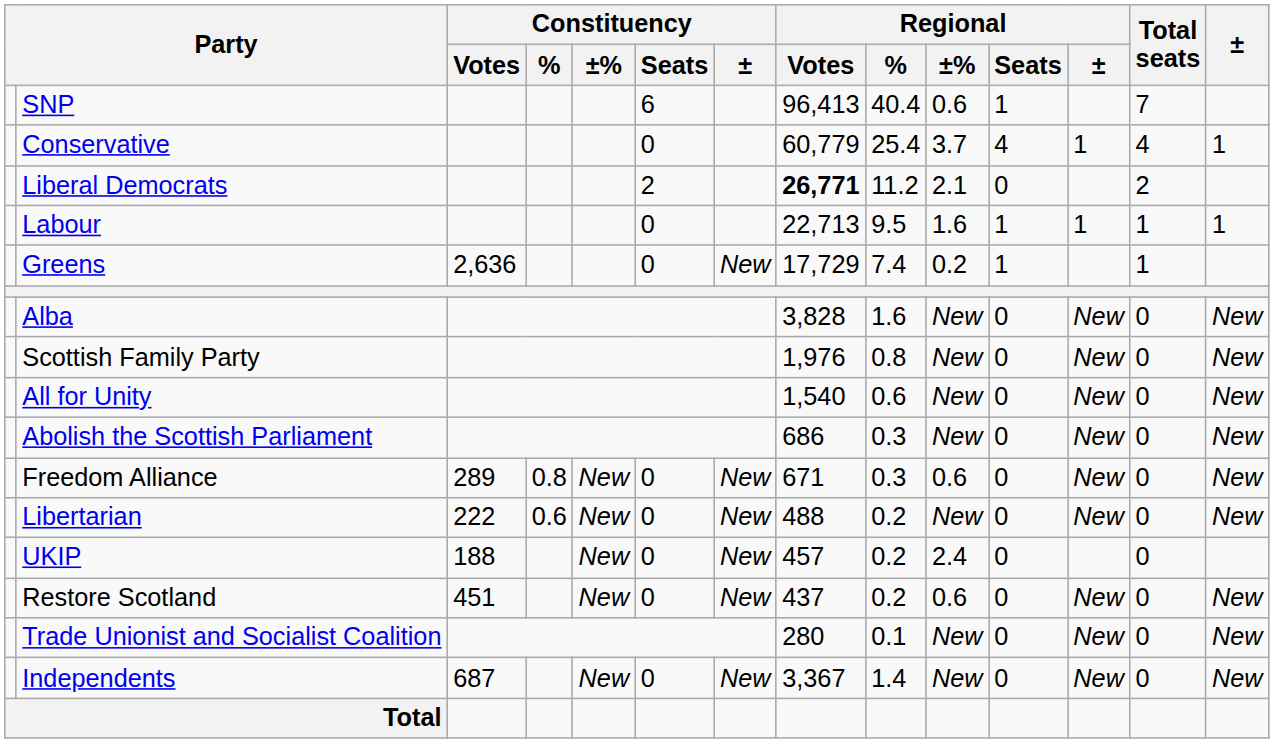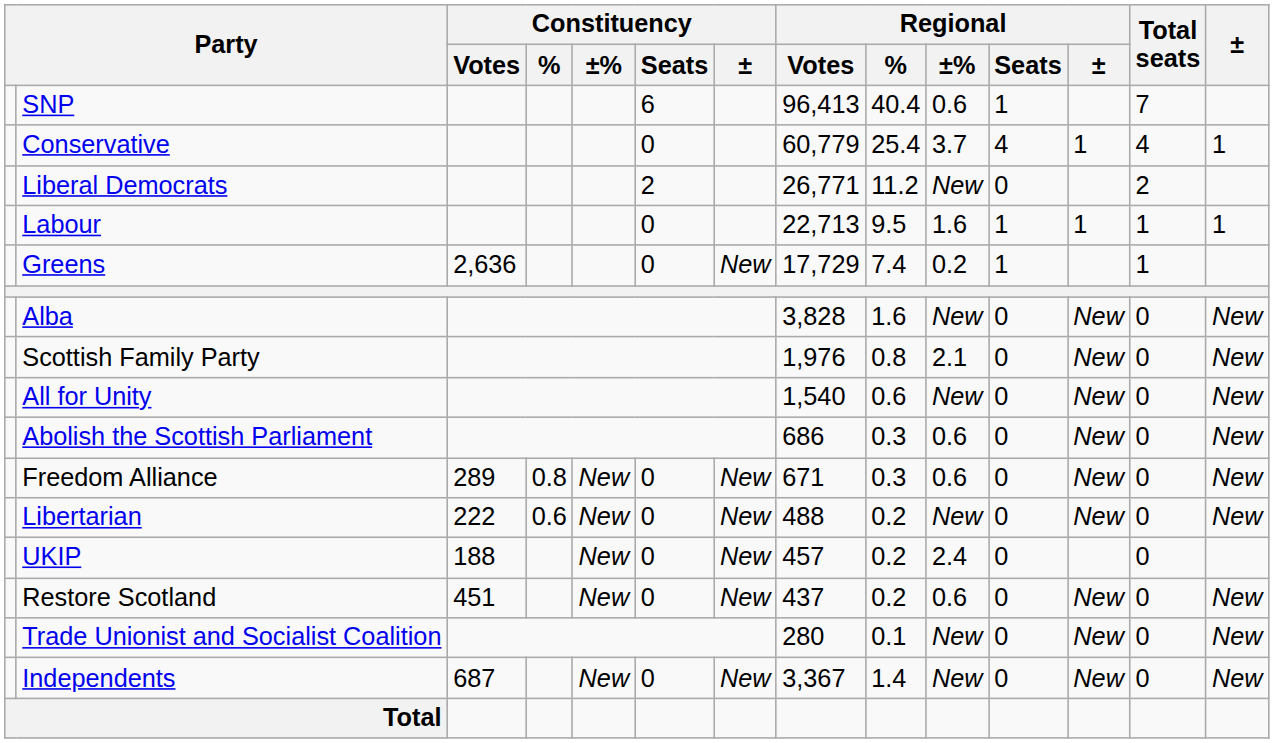(821, 184) bold -> (821, 184) normal
(950, 184) 2.1 -> (957, 184) New
(957, 356) New -> (950, 356) 2.1
(957, 437) New -> (950, 437) 0.6
